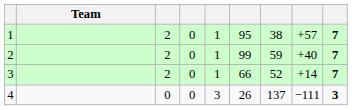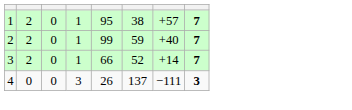- column: (86, 14)
